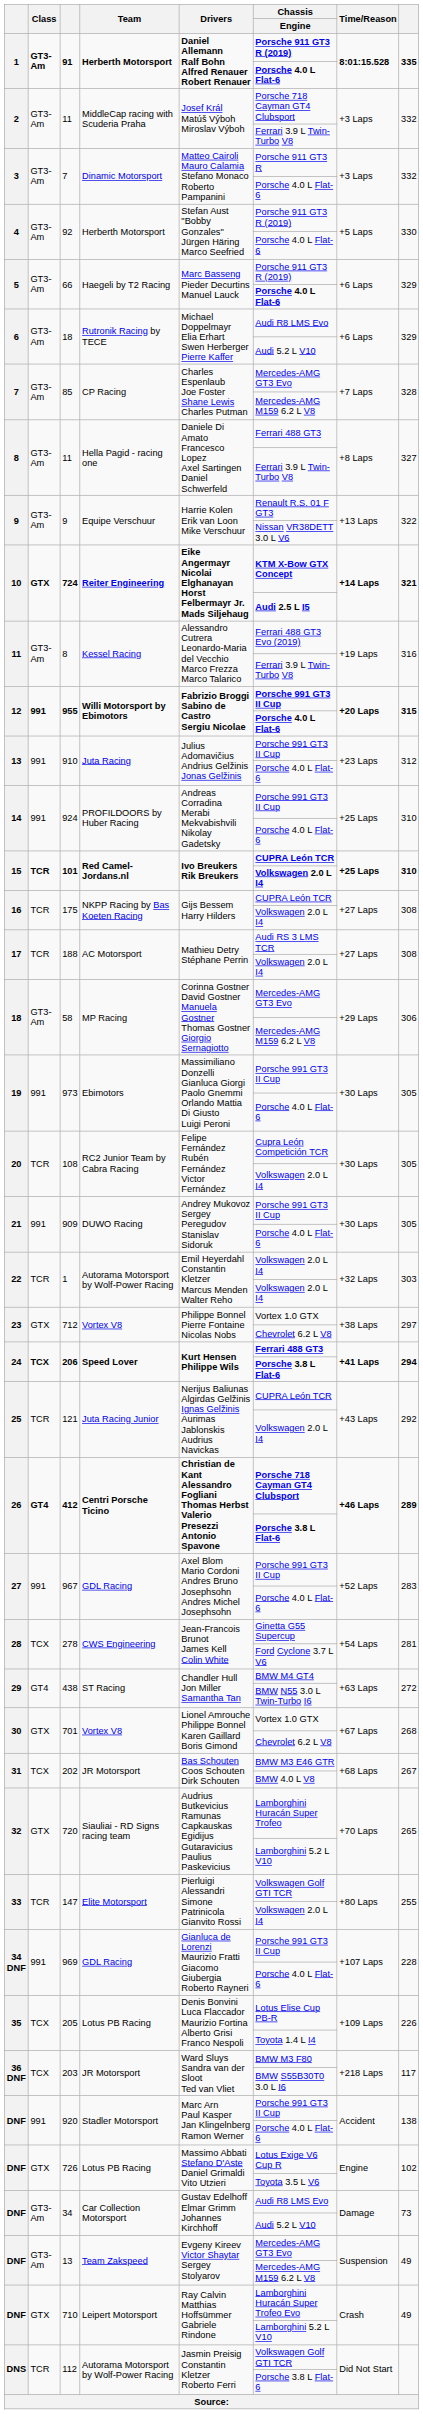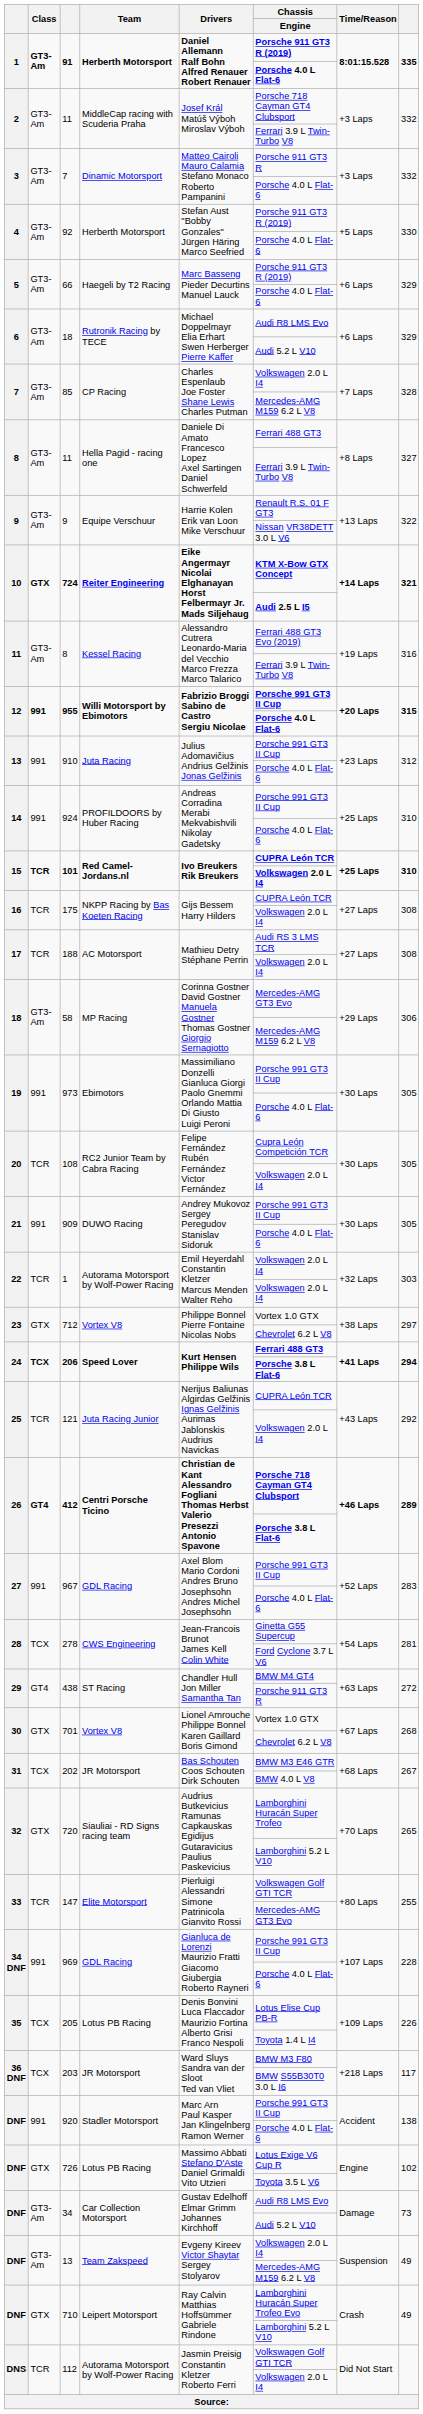(285, 296) bold -> (294, 296) normal
(288, 378) Mercedes-AMG GT3 Evo -> (292, 378) Volkswagen 2.0 L I4
(288, 1695) BMW N55 3.0 L Twin-Turbo I6 -> (291, 1695) Porsche 911 GT3 R
(292, 1915) Volkswagen 2.0 L I4 -> (288, 1915) Mercedes-AMG GT3 Evo
(288, 2248) Mercedes-AMG GT3 Evo -> (292, 2248) Volkswagen 2.0 L I4
(294, 2382) Porsche 3.8 L Flat-6 -> (292, 2382) Volkswagen 2.0 L I4
